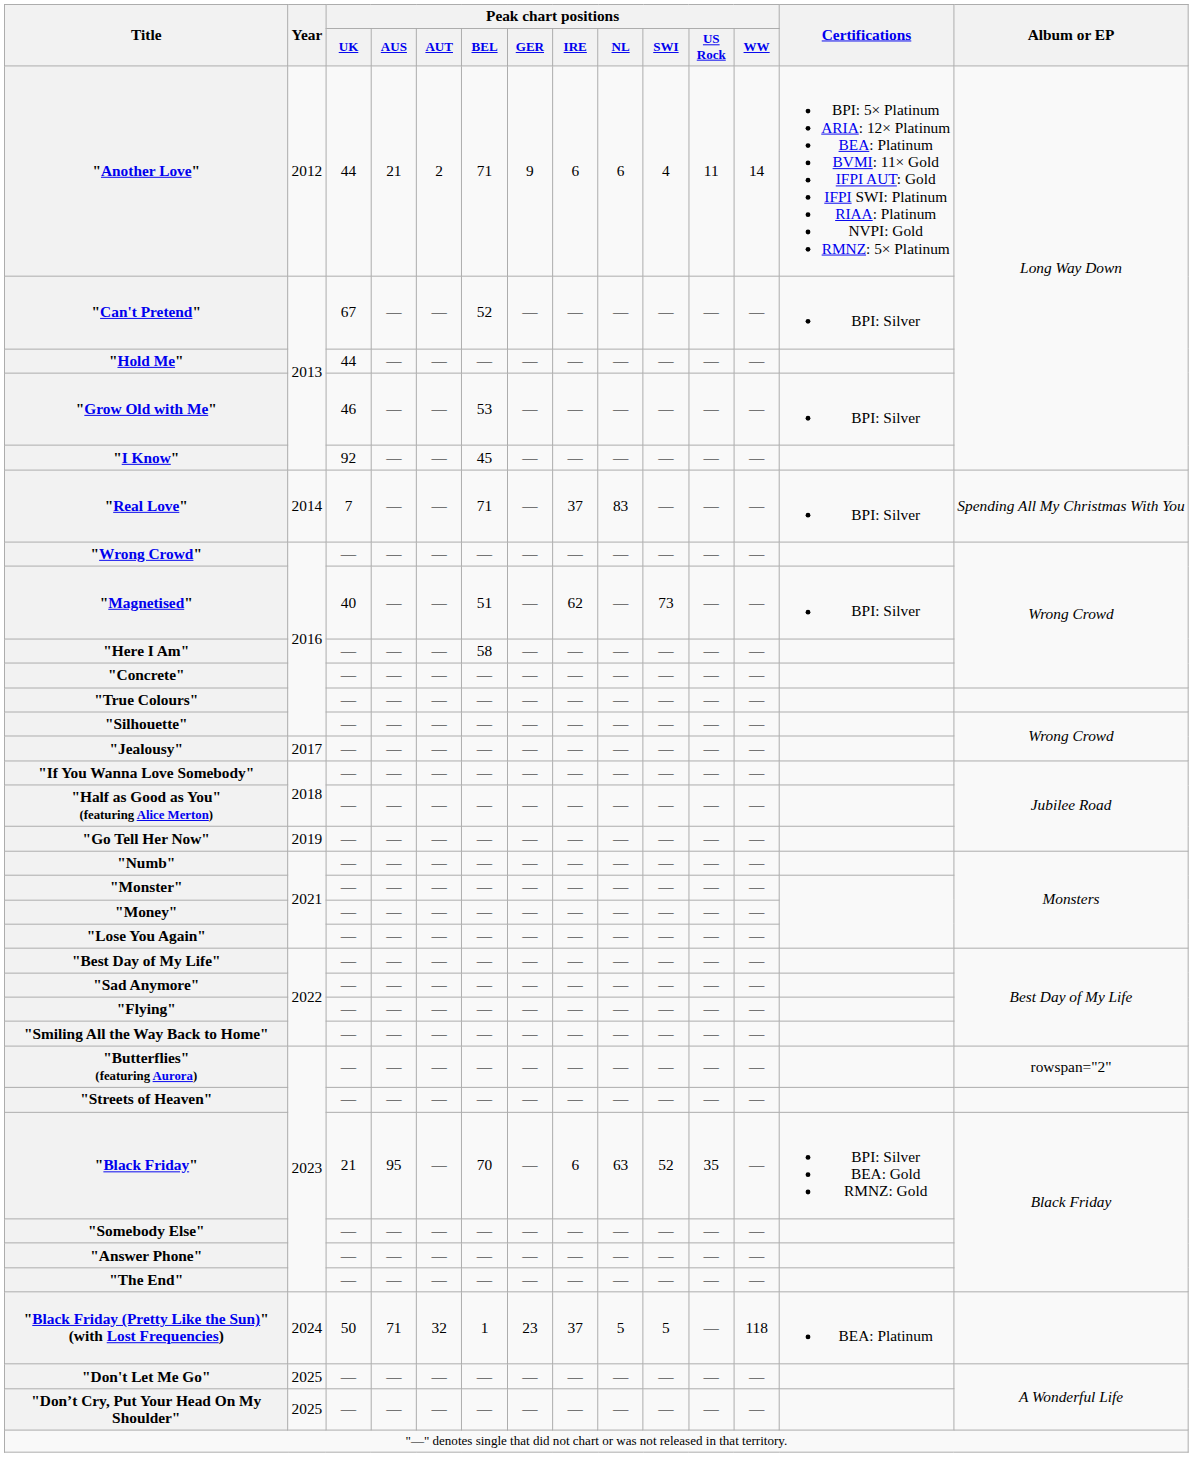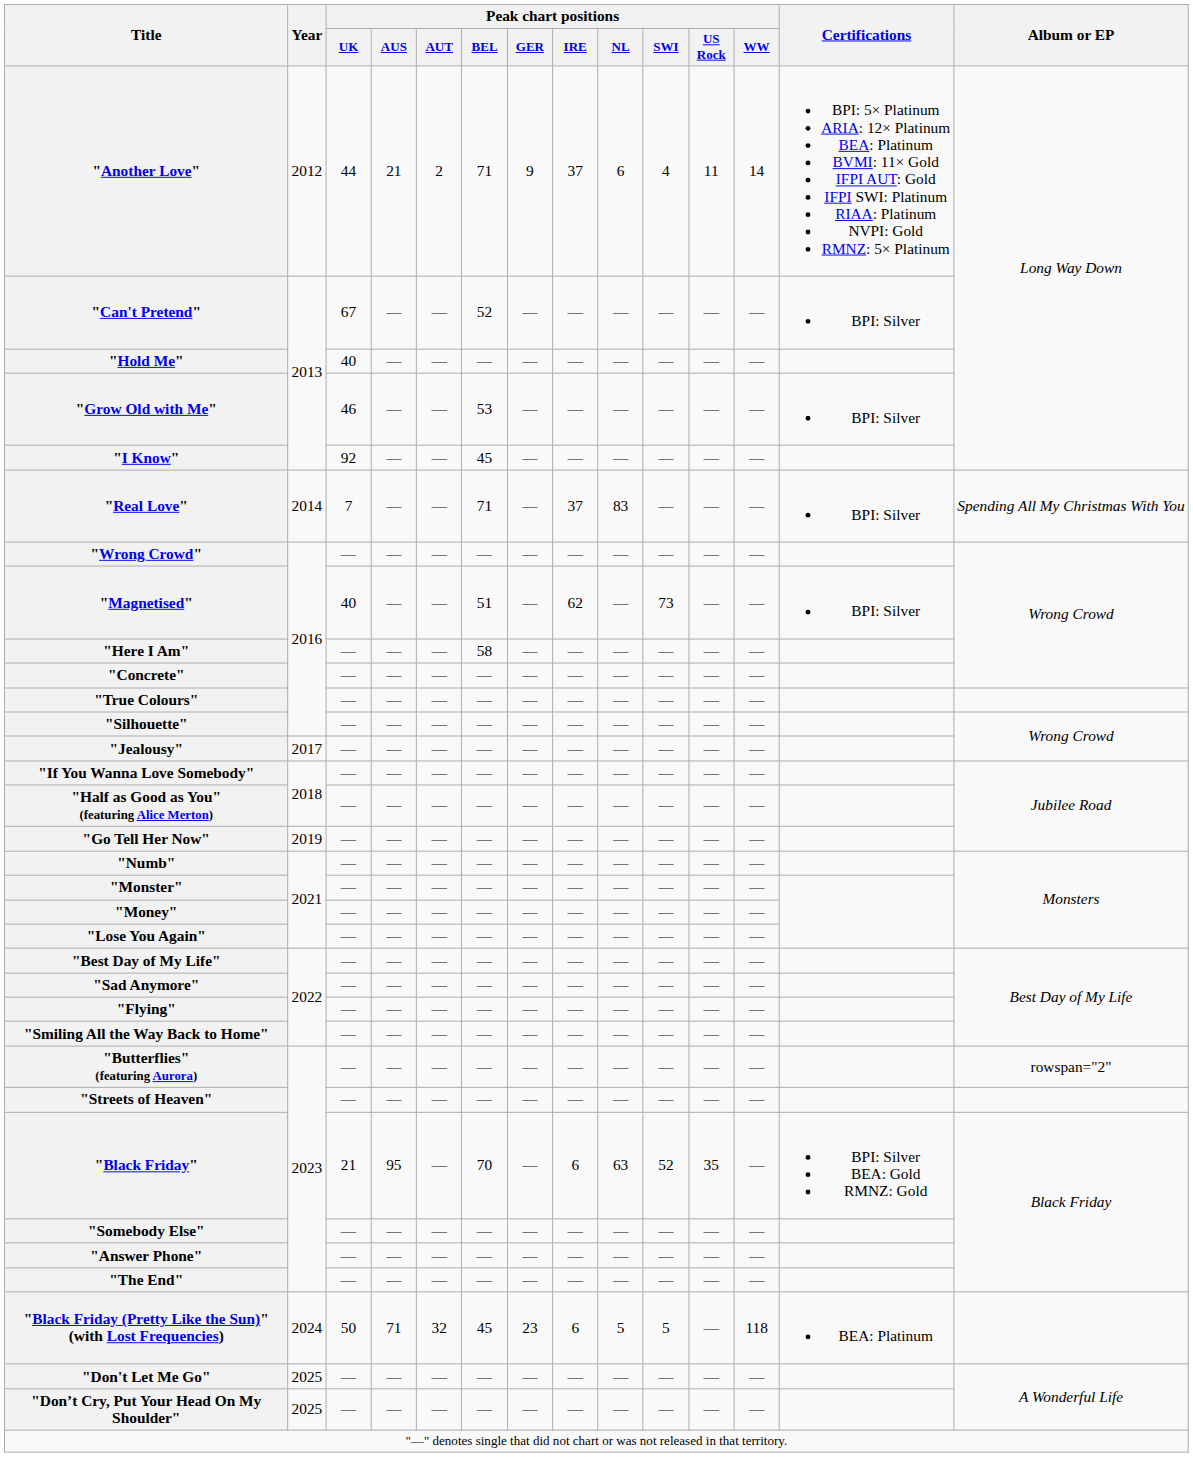(575, 171) 6 -> (575, 171) 37
(349, 360) 44 -> (349, 360) 40
(485, 1328) 1 -> (485, 1328) 45
(575, 1328) 37 -> (575, 1328) 6
